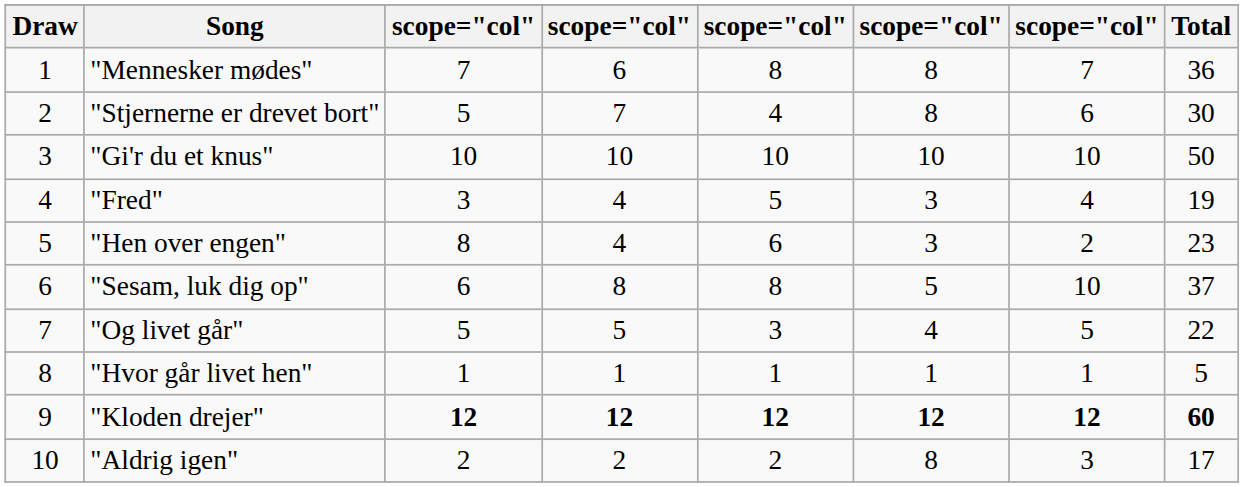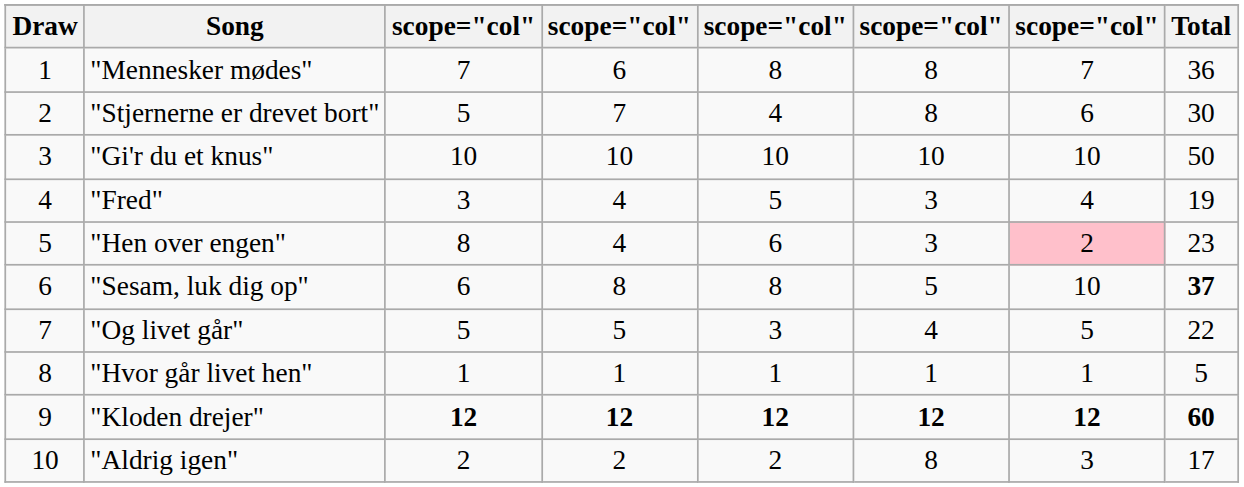(1087, 243) no background -> (1087, 243) pink background
(1201, 286) normal -> (1201, 286) bold
